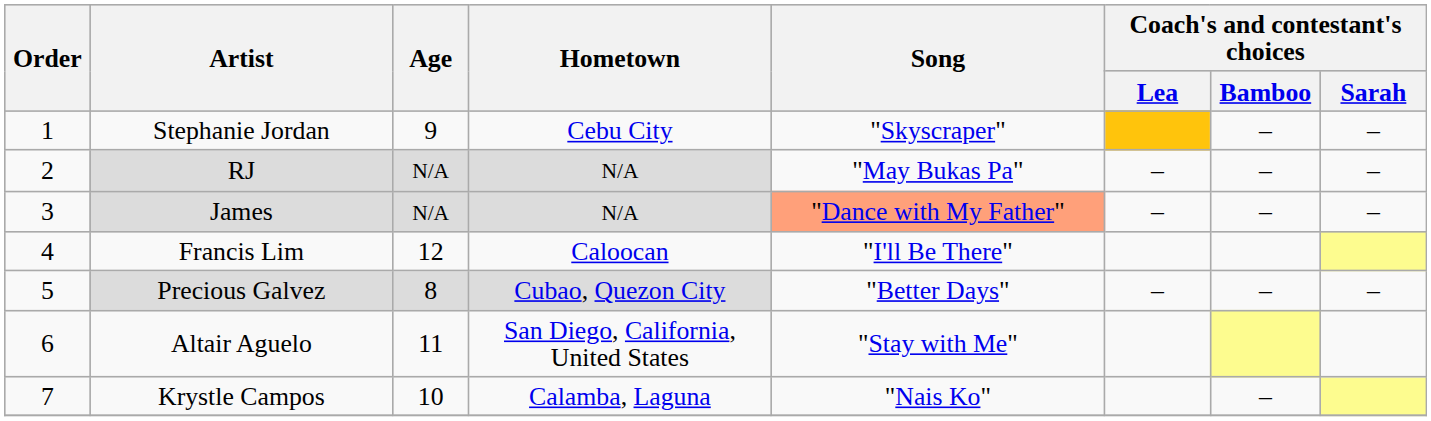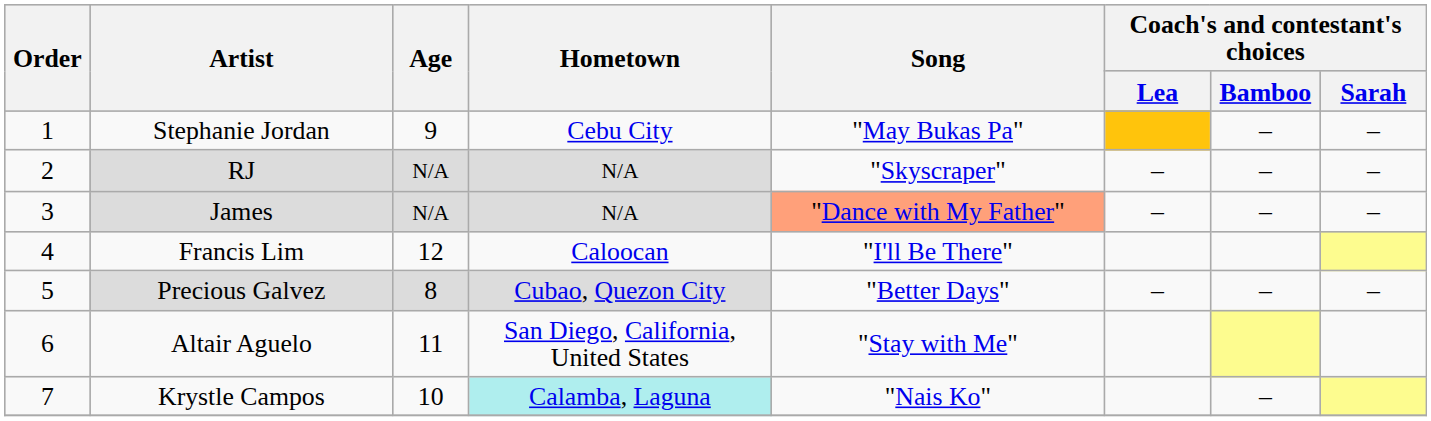(938, 130) "Skyscraper" -> (938, 130) "May Bukas Pa"
(938, 170) "May Bukas Pa" -> (938, 170) "Skyscraper"
(620, 396) no background -> (620, 396) paleturquoise background
